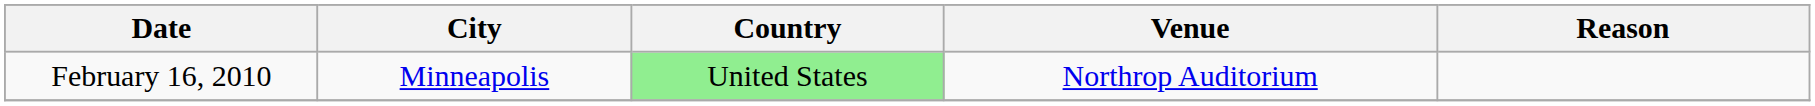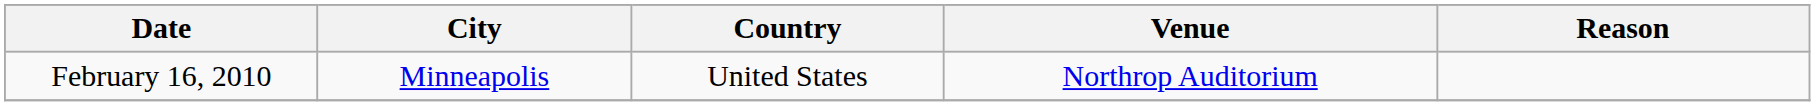(787, 75) lightgreen background -> (787, 75) no background
